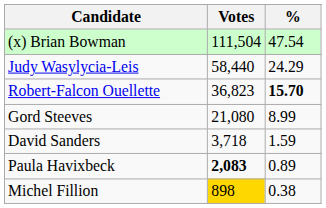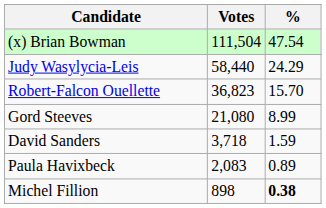(286, 91) bold -> (286, 91) normal
(229, 166) bold -> (229, 166) normal
(223, 191) gold background -> (223, 191) no background
(282, 191) normal -> (282, 191) bold
